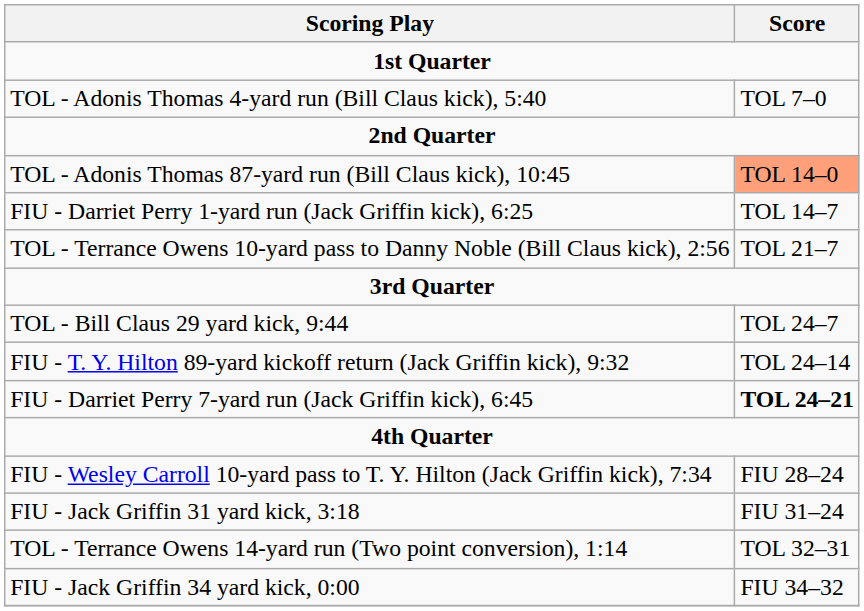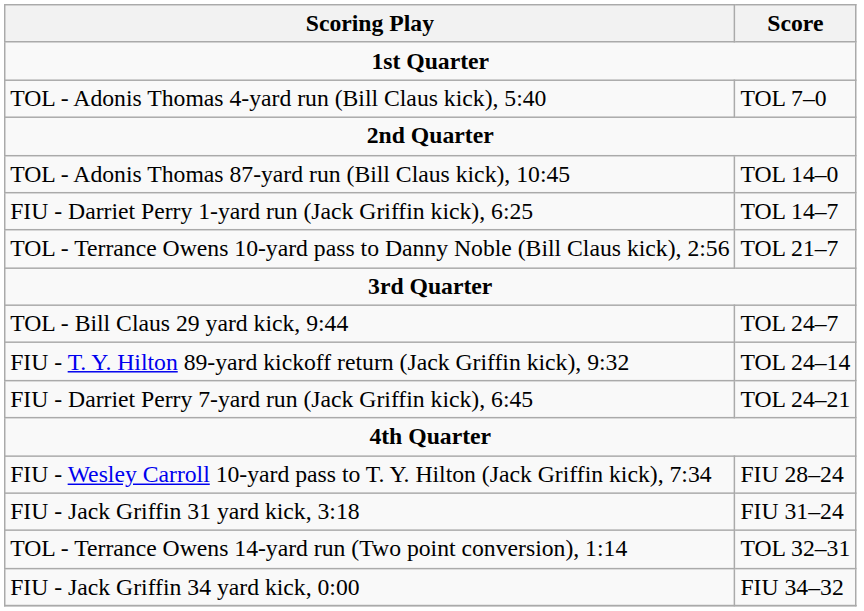(789, 173) lightsalmon background -> (789, 173) no background
(797, 398) bold -> (795, 398) normal
